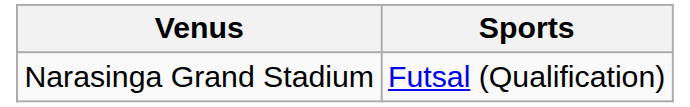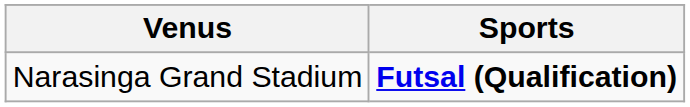(527, 76) normal -> (527, 76) bold
